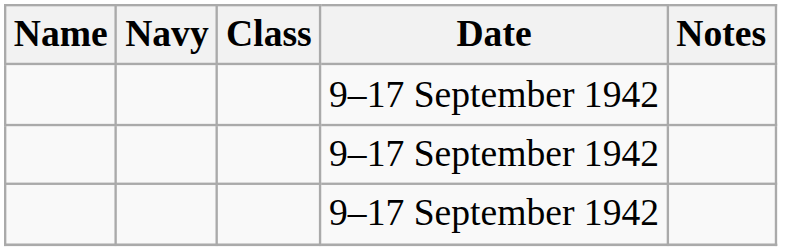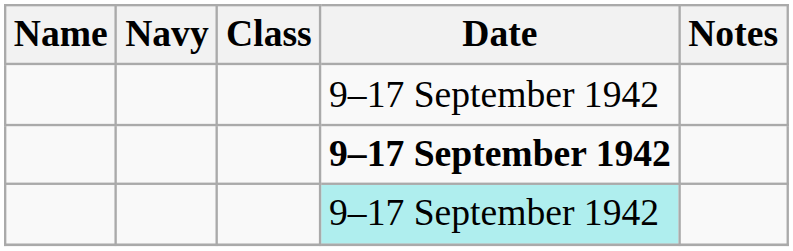(494, 153) normal -> (500, 153) bold
(494, 213) no background -> (494, 213) paleturquoise background
